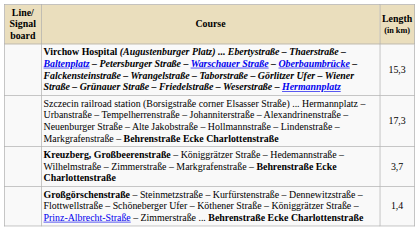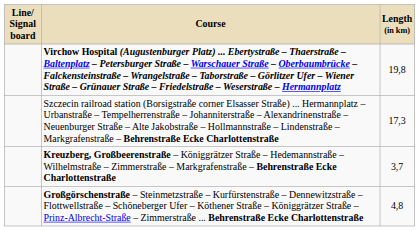(397, 70) 15,3 -> (397, 70) 19,8
(397, 206) 1,4 -> (397, 206) 4,8
